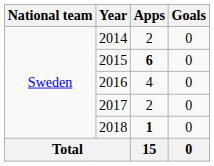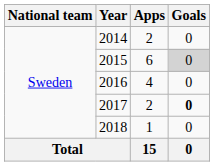(149, 60) bold -> (149, 60) normal
(189, 60) no background -> (189, 60) lightgrey background
(189, 104) normal -> (189, 104) bold
(149, 127) bold -> (149, 127) normal
